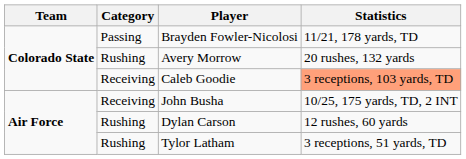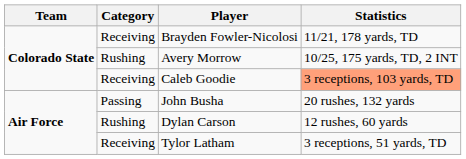(121, 36) Passing -> (128, 36) Receiving
(359, 58) 20 rushes, 132 yards -> (381, 58) 10/25, 175 yards, TD, 2 INT
(128, 100) Receiving -> (121, 100) Passing
(381, 100) 10/25, 175 yards, TD, 2 INT -> (359, 100) 20 rushes, 132 yards
(123, 143) Rushing -> (128, 143) Receiving
